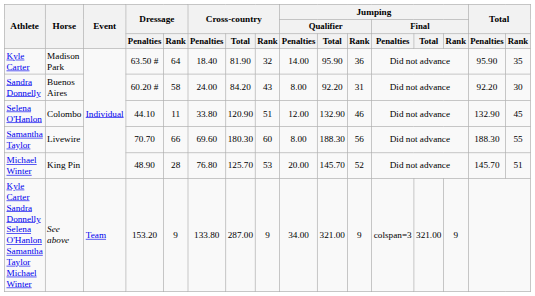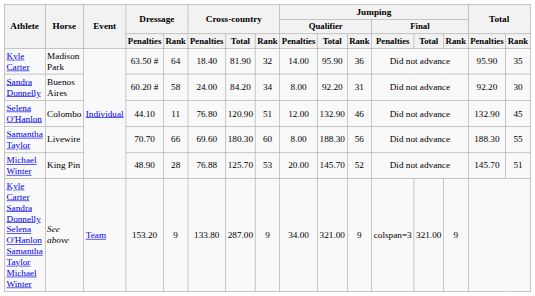(268, 87) 43 -> (268, 87) 34
(207, 114) 33.80 -> (207, 114) 76.80
(207, 166) 76.80 -> (207, 166) 76.88
